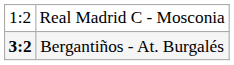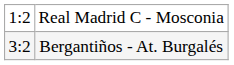(20, 45) bold -> (20, 45) normal
